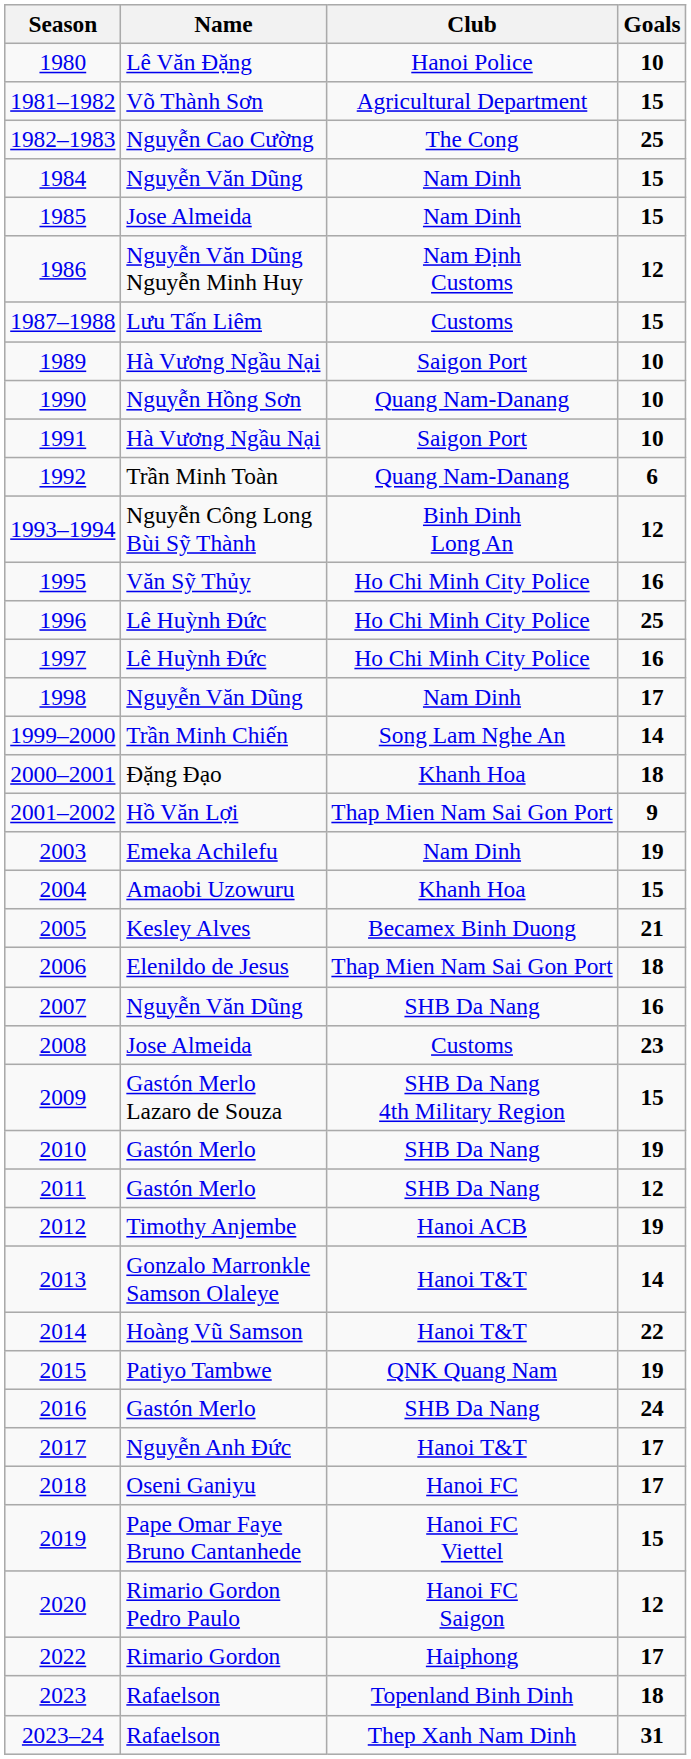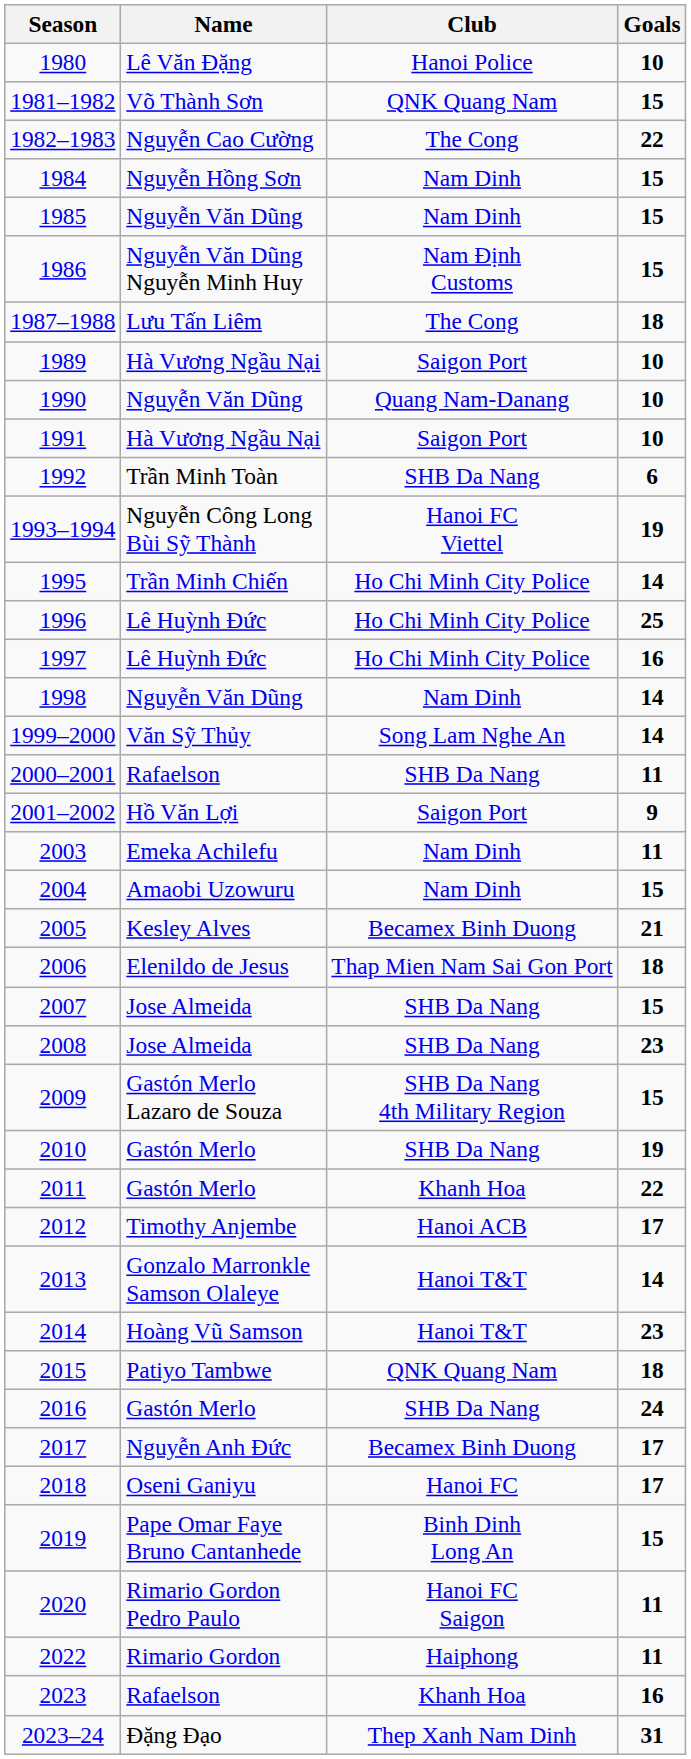(472, 101) Agricultural Department -> (472, 101) QNK Quang Nam
(652, 139) 25 -> (652, 139) 22
(214, 178) Nguyễn Văn Dũng -> (214, 178) Nguyễn Hồng Sơn
(189, 216) Jose Almeida -> (214, 216) Nguyễn Văn Dũng
(652, 269) 12 -> (652, 269) 15
(472, 321) Customs -> (472, 321) The Cong
(652, 321) 15 -> (652, 321) 18
(214, 399) Nguyễn Hồng Sơn -> (214, 399) Nguyễn Văn Dũng
(472, 476) Quang Nam-Danang -> (472, 476) SHB Da Nang
(472, 528) Binh Dinh Long An -> (472, 528) Hanoi FC Viettel
(652, 528) 12 -> (652, 528) 19
(188, 581) Văn Sỹ Thủy -> (207, 581) Trần Minh Chiến
(652, 581) 16 -> (652, 581) 14
(652, 696) 17 -> (652, 696) 14
(207, 735) Trần Minh Chiến -> (188, 735) Văn Sỹ Thủy
(174, 774) Đặng Đạo -> (173, 774) Rafaelson
(472, 774) Khanh Hoa -> (472, 774) SHB Da Nang
(652, 774) 18 -> (652, 774) 11
(472, 812) Thap Mien Nam Sai Gon Port -> (472, 812) Saigon Port
(652, 851) 19 -> (652, 851) 11
(472, 889) Khanh Hoa -> (472, 889) Nam Dinh
(214, 1005) Nguyễn Văn Dũng -> (189, 1005) Jose Almeida
(652, 1005) 16 -> (652, 1005) 15
(472, 1044) Customs -> (472, 1044) SHB Da Nang
(472, 1187) SHB Da Nang -> (472, 1187) Khanh Hoa
(652, 1187) 12 -> (652, 1187) 22
(652, 1226) 19 -> (652, 1226) 17
(652, 1331) 22 -> (652, 1331) 23
(652, 1369) 19 -> (652, 1369) 18
(472, 1447) Hanoi T&T -> (472, 1447) Becamex Binh Duong
(472, 1538) Hanoi FC Viettel -> (472, 1538) Binh Dinh Long An
(652, 1604) 12 -> (652, 1604) 11
(652, 1656) 17 -> (652, 1656) 11
(472, 1695) Topenland Binh Dinh -> (472, 1695) Khanh Hoa
(652, 1695) 18 -> (652, 1695) 16
(173, 1734) Rafaelson -> (174, 1734) Đặng Đạo
